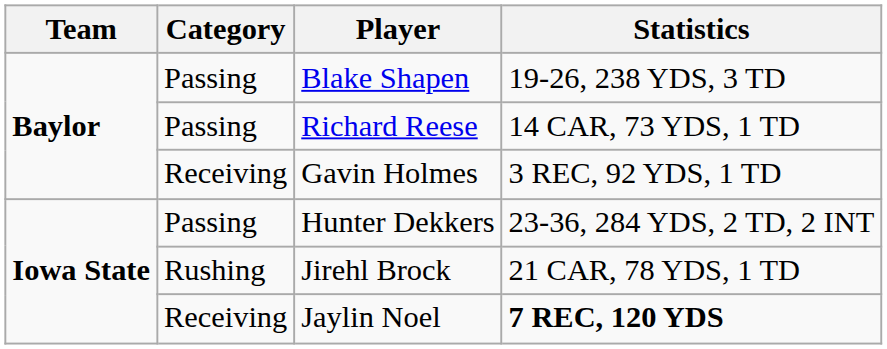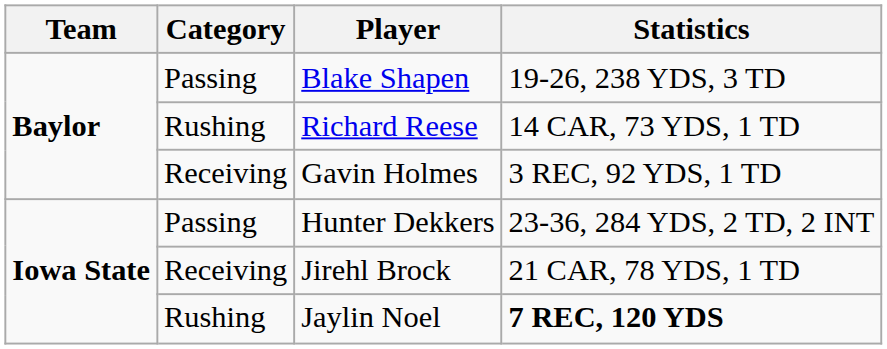(210, 125) Passing -> (215, 125) Rushing
(215, 270) Rushing -> (226, 270) Receiving
(226, 318) Receiving -> (215, 318) Rushing
